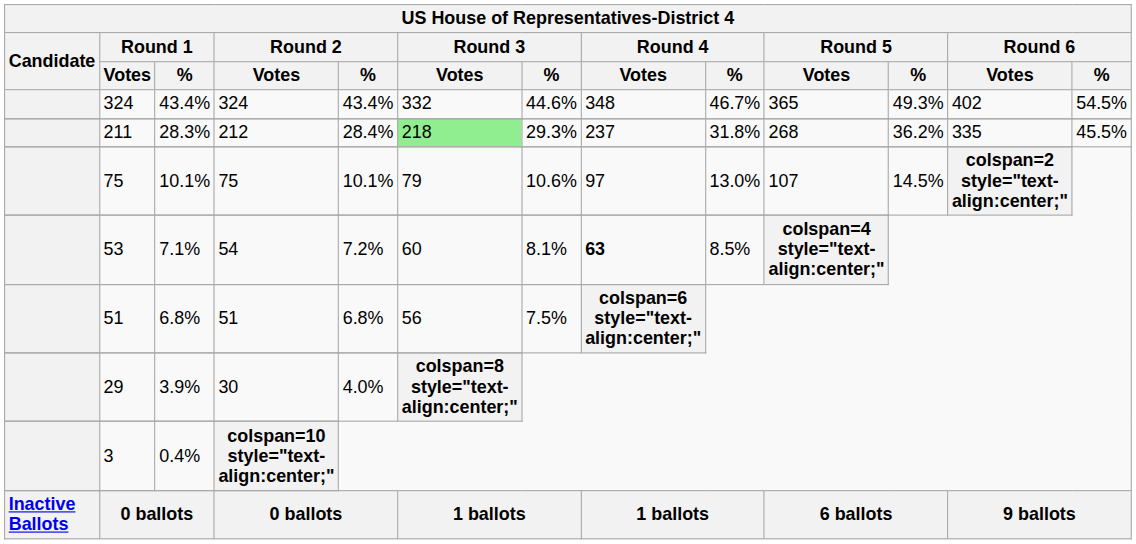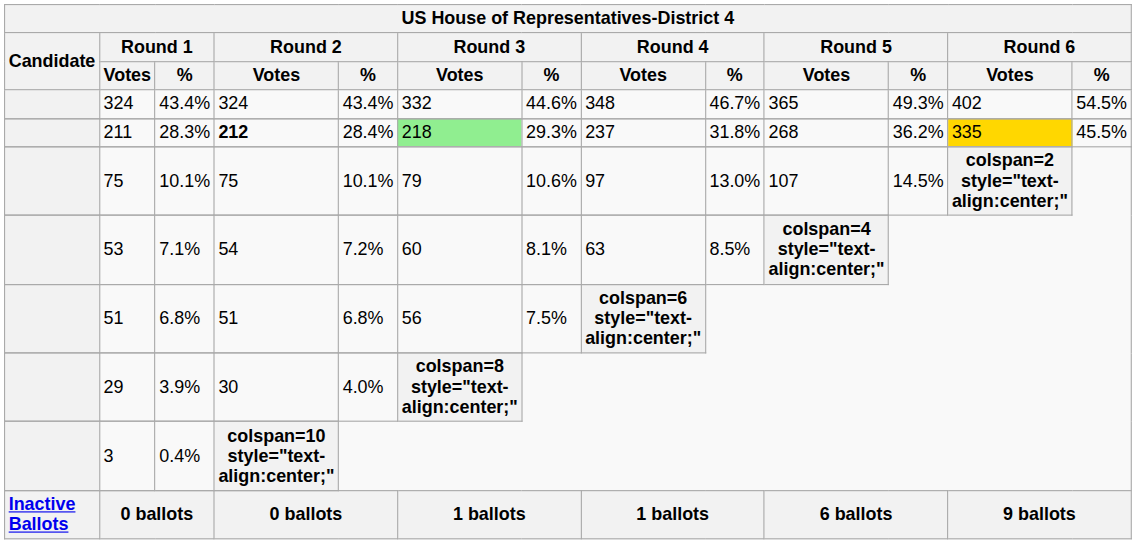(233, 132) normal -> (233, 132) bold
(967, 132) no background -> (967, 132) gold background
(595, 249) bold -> (595, 249) normal
